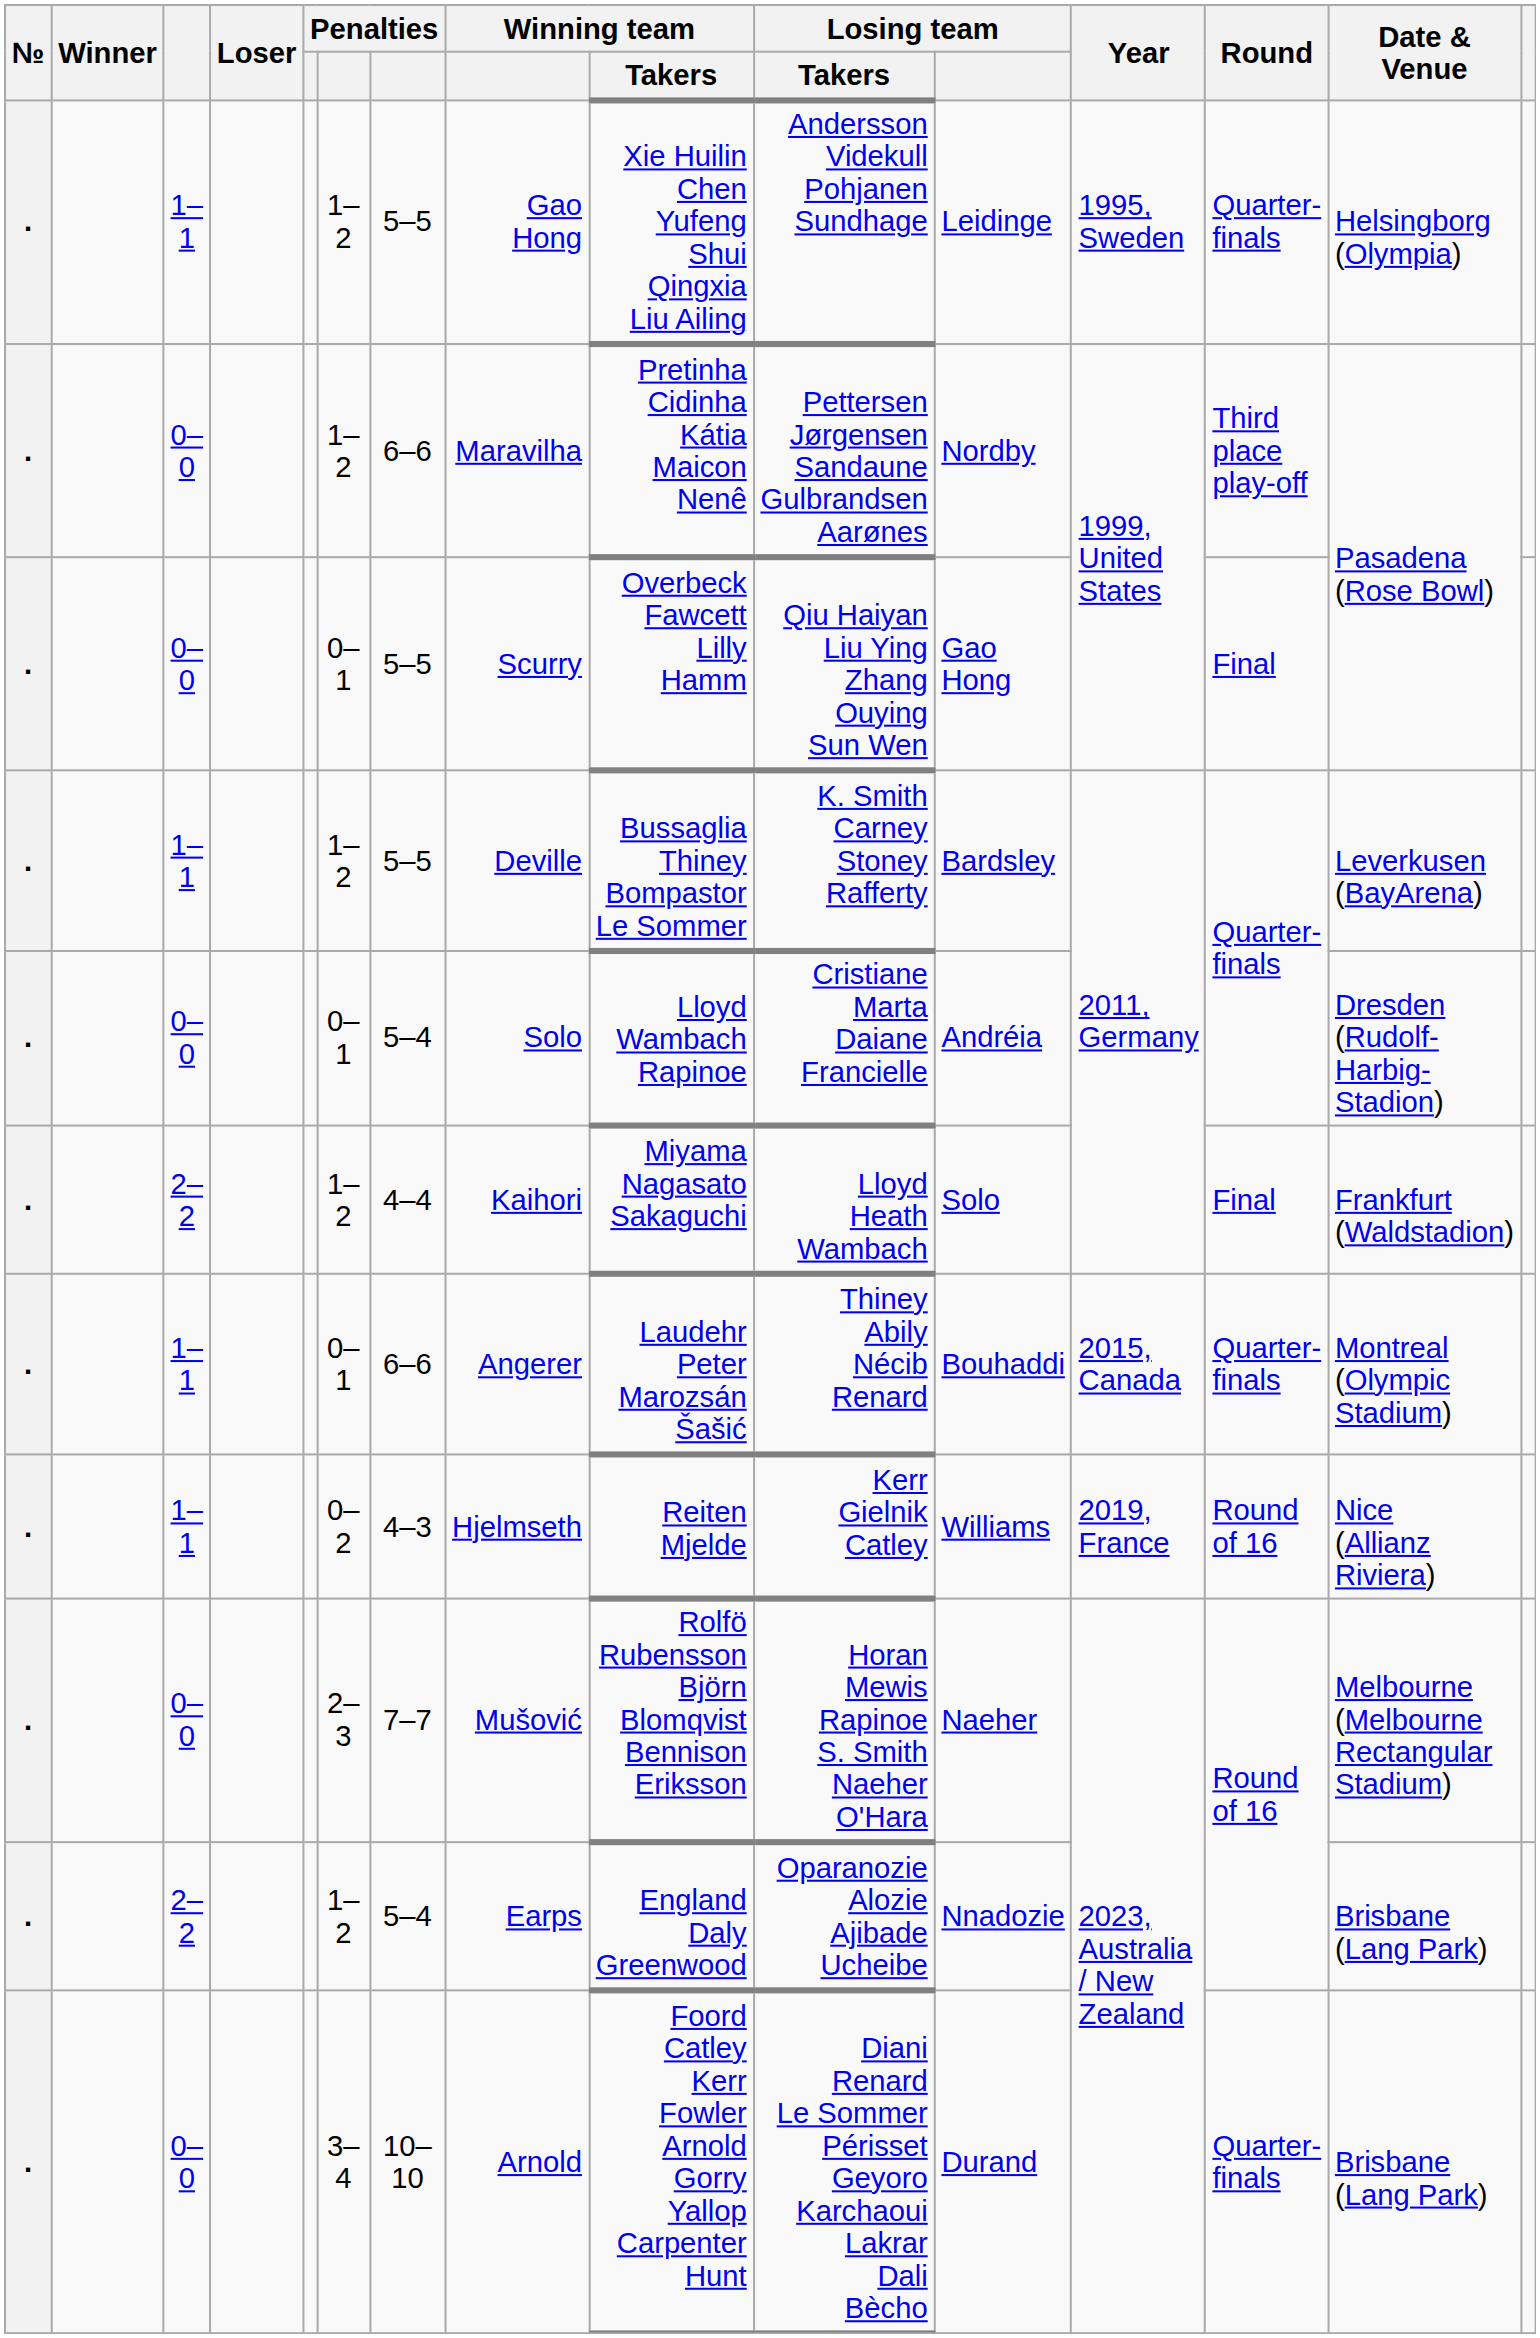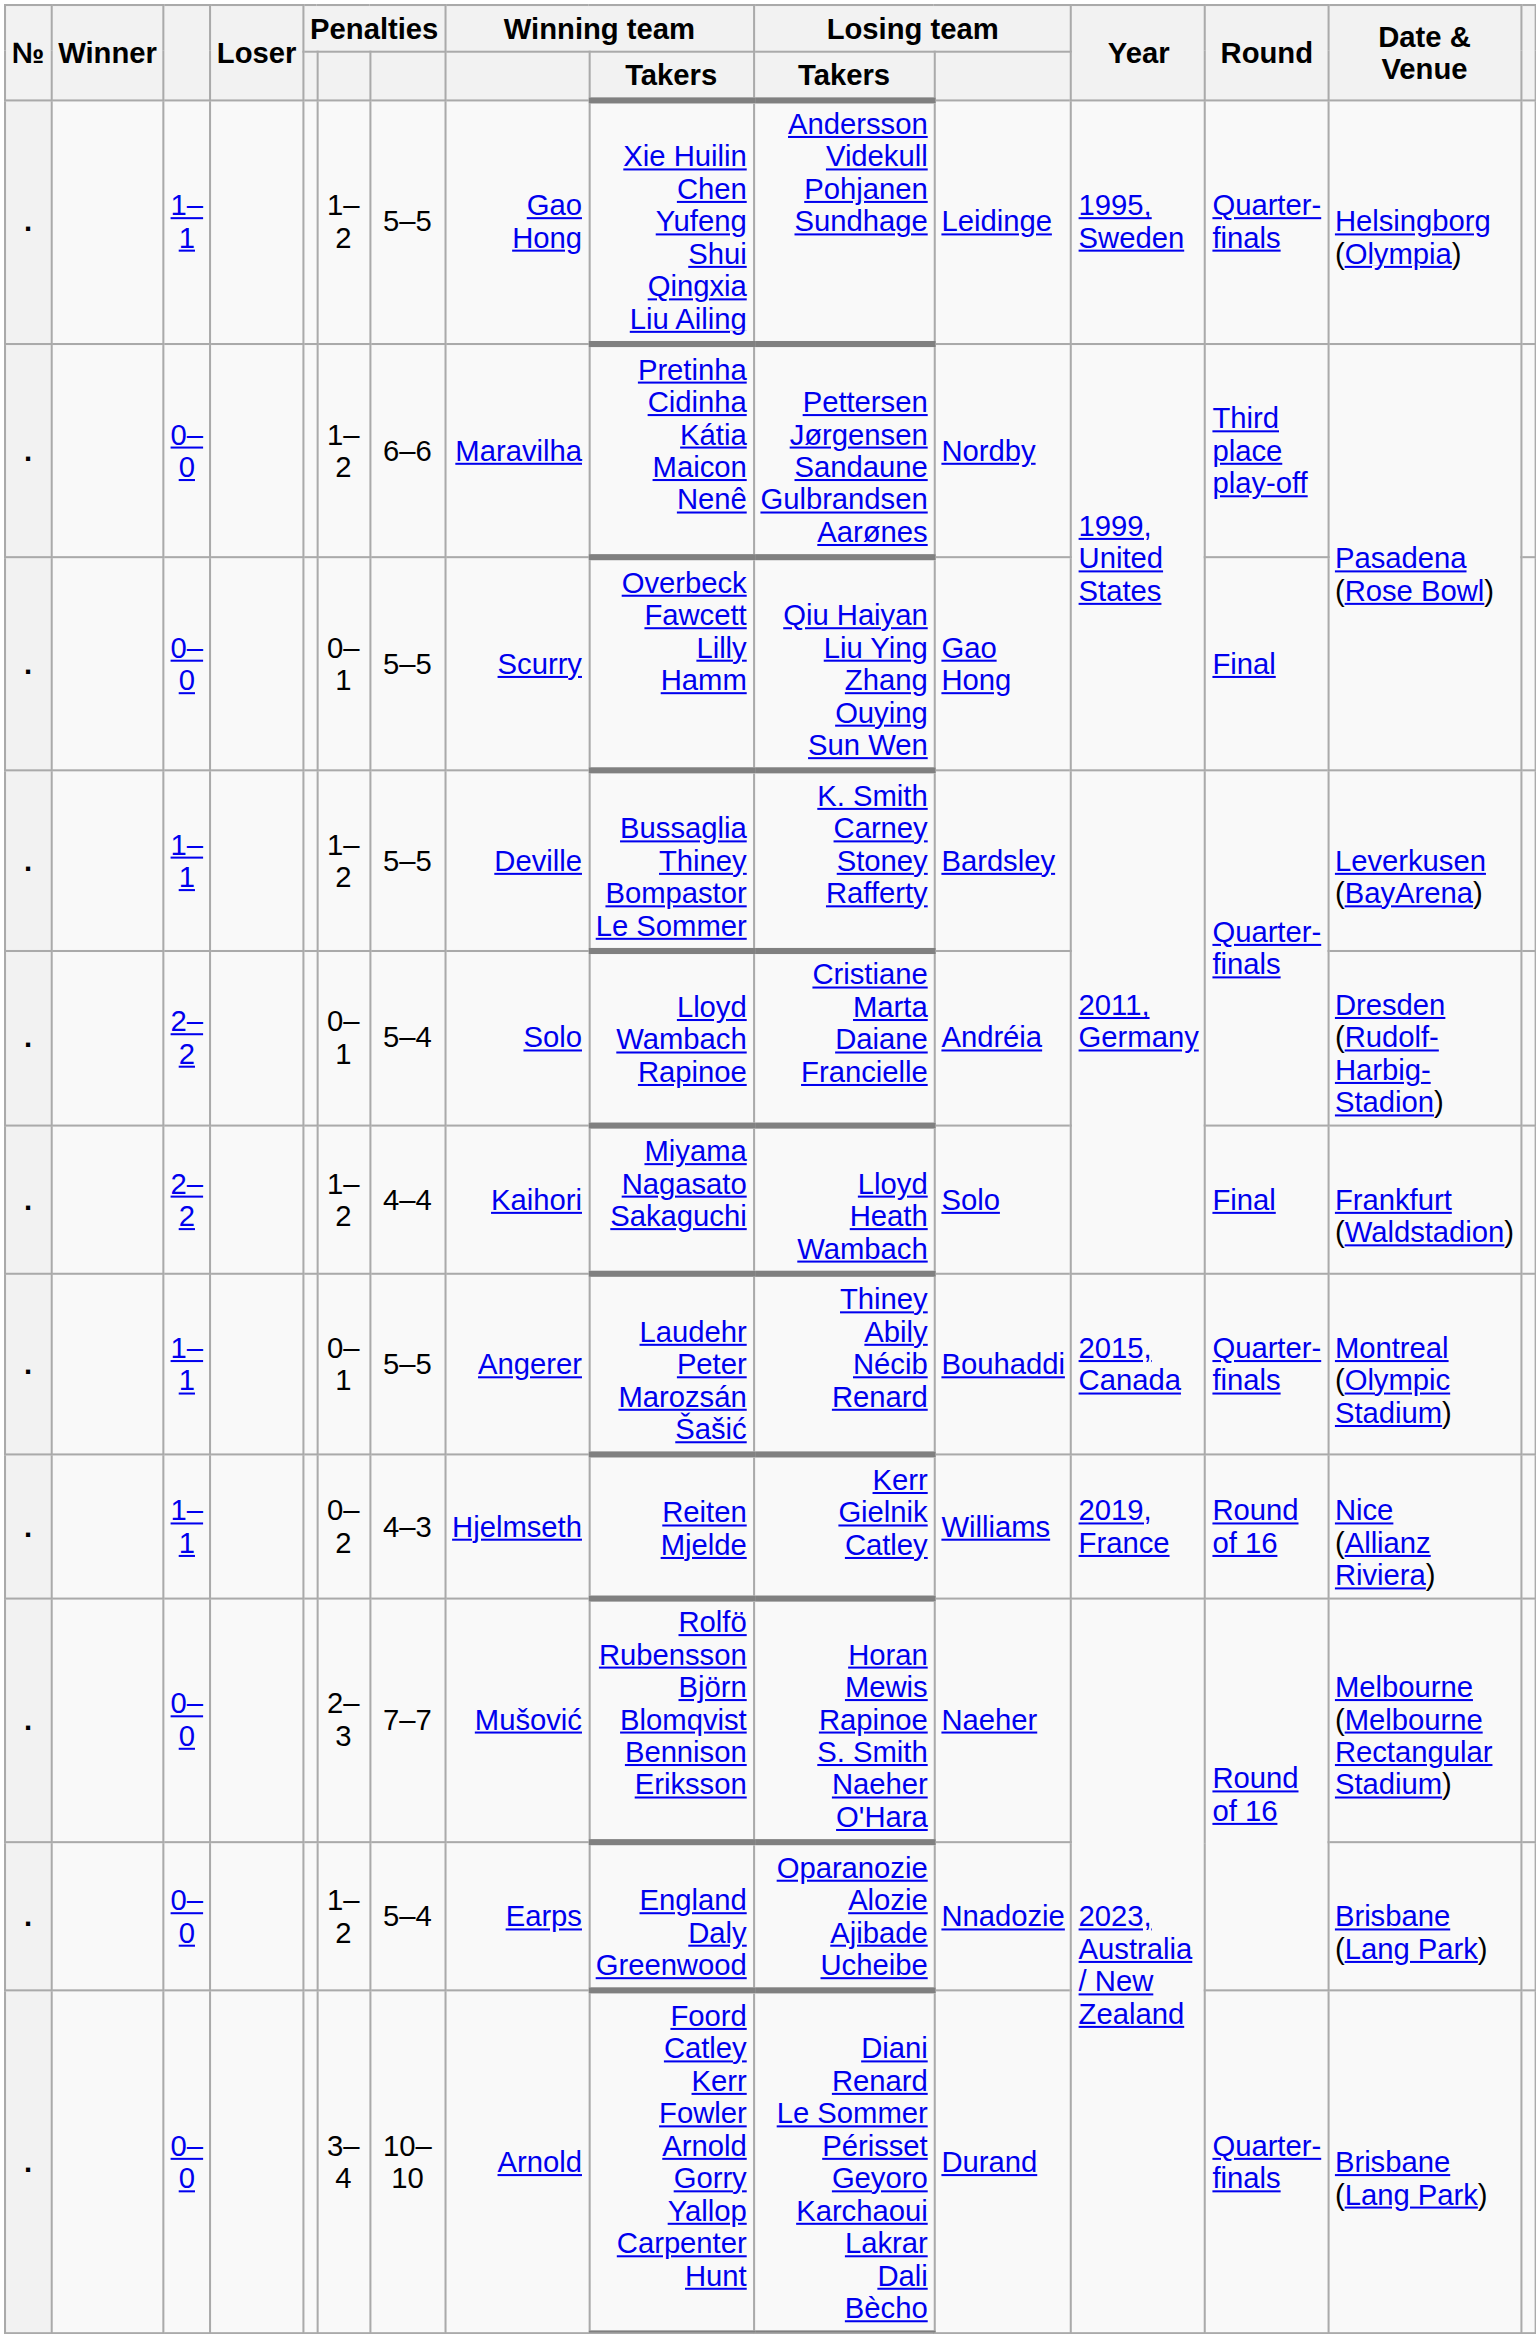(187, 1038) 0–0 -> (187, 1038) 2–2
(407, 1364) 6–6 -> (407, 1364) 5–5
(187, 1917) 2–2 -> (187, 1917) 0–0
